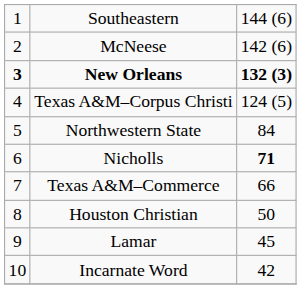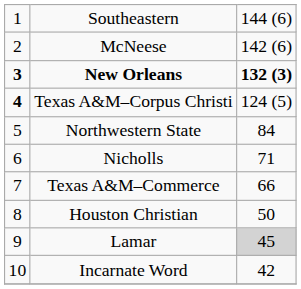(17, 102) normal -> (17, 102) bold
(266, 158) bold -> (266, 158) normal
(266, 241) no background -> (266, 241) lightgrey background
